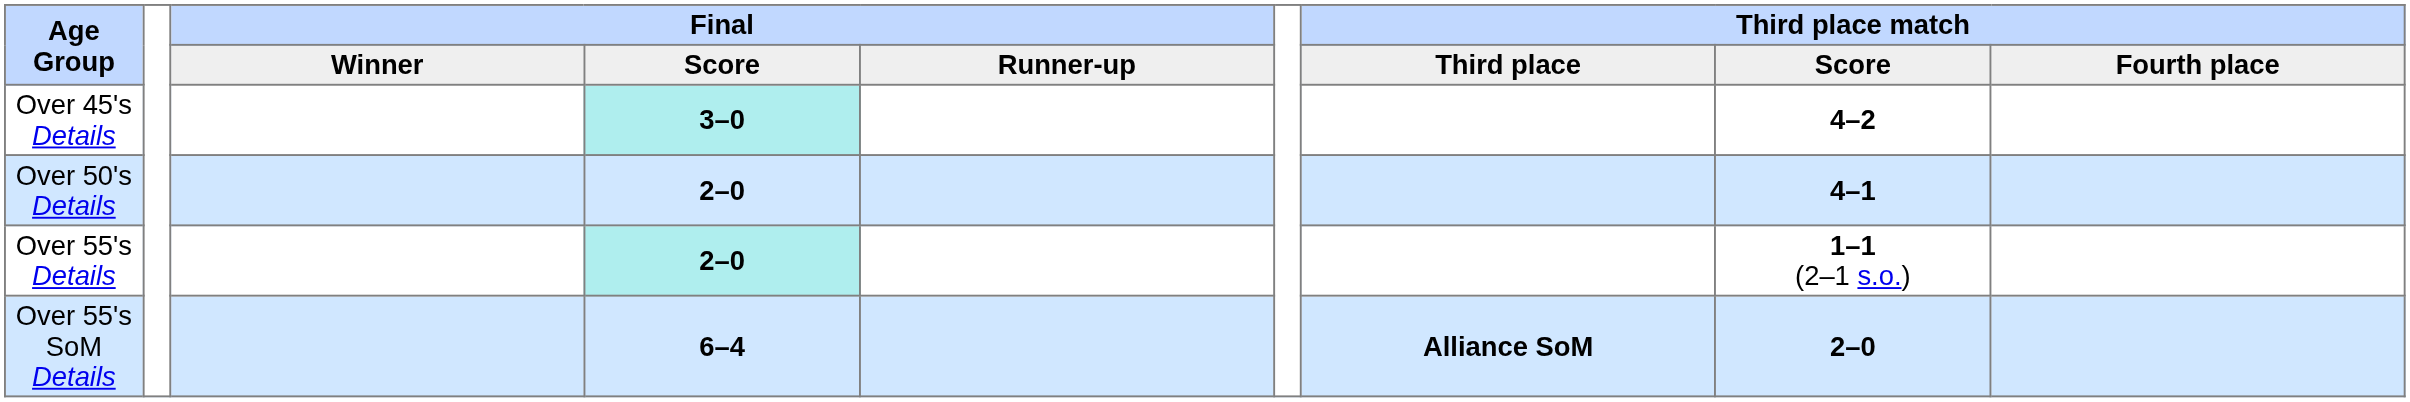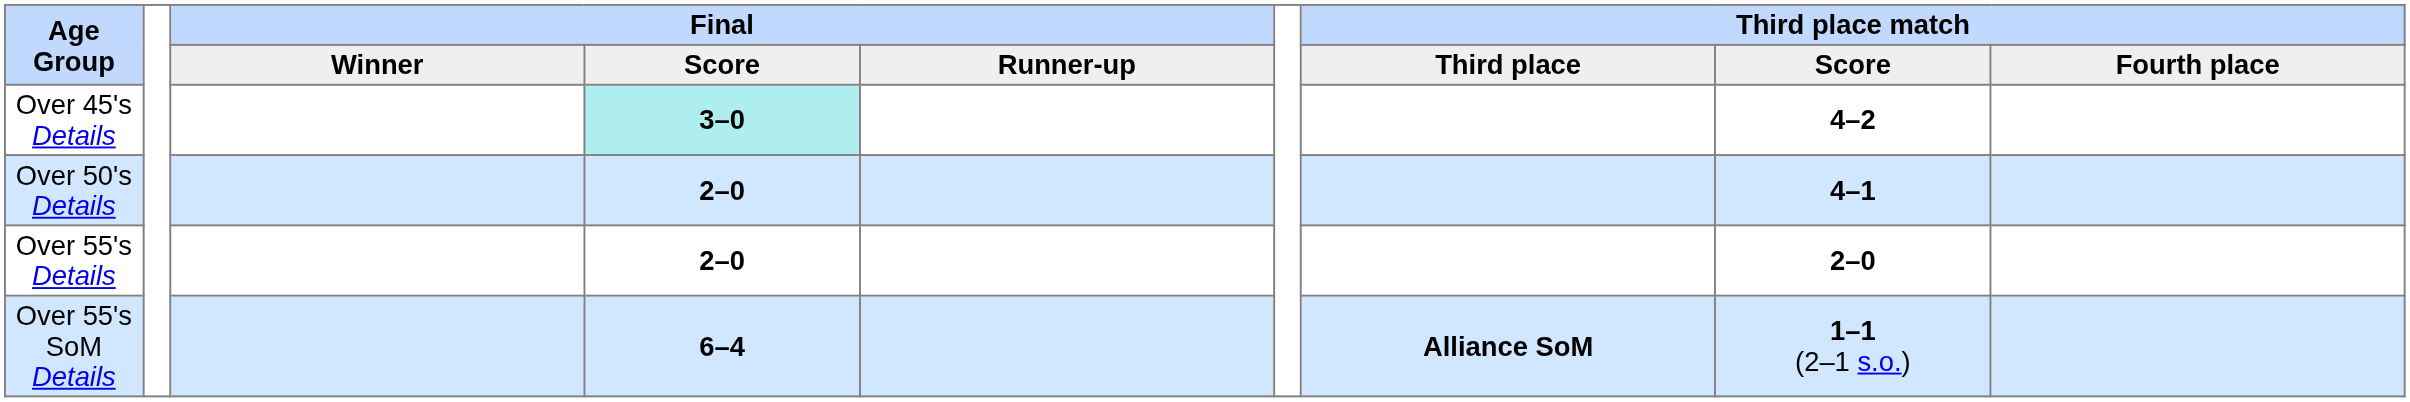(722, 260) paleturquoise background -> (722, 260) no background
(1853, 260) 1–1 (2–1 s.o.) -> (1853, 260) 2–0
(1853, 346) 2–0 -> (1853, 346) 1–1 (2–1 s.o.)
